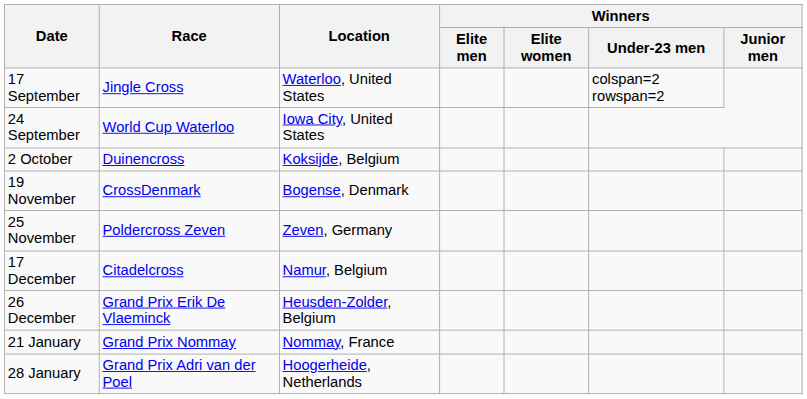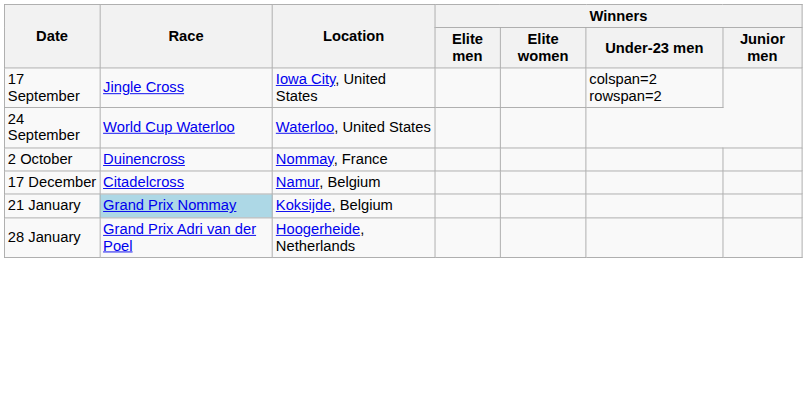(337, 87) Waterloo, United States -> (331, 87) Iowa City, United States
(338, 127) Iowa City, United States -> (353, 127) Waterloo, United States
(341, 159) Koksijde, Belgium -> (332, 159) Nommay, France
- row: (42, 190)
- row: (42, 230)
- row: (42, 310)
(169, 342) no background -> (170, 205) lightblue background
(338, 342) Nommay, France -> (334, 205) Koksijde, Belgium
